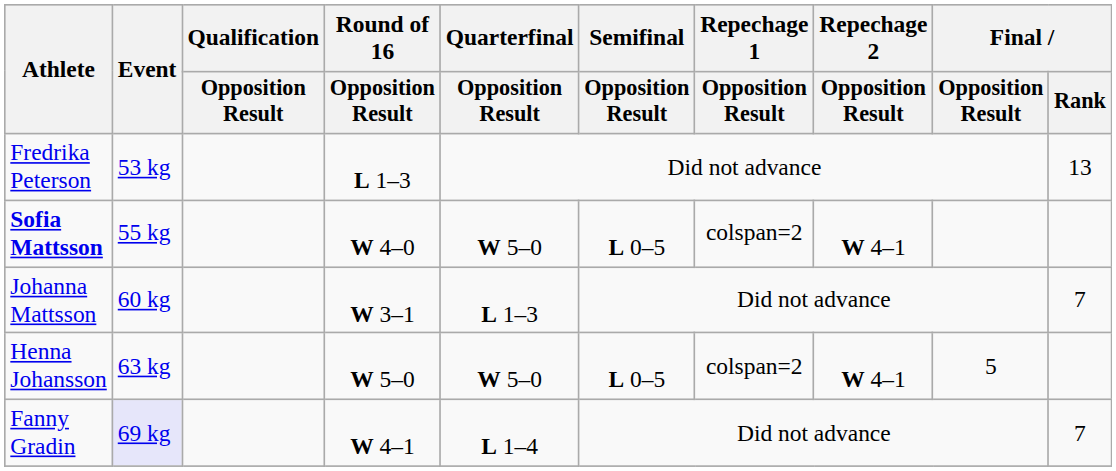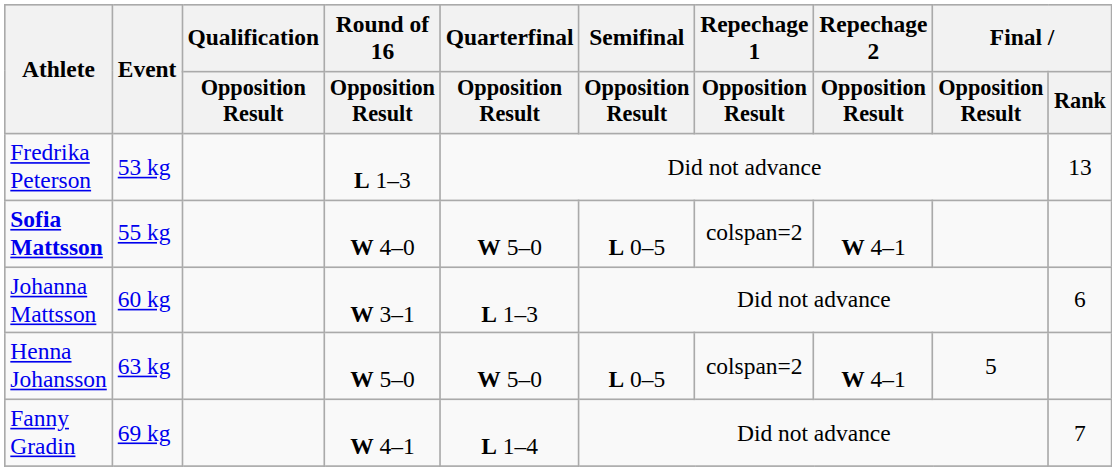(1080, 300) 7 -> (1080, 300) 6
(144, 432) lavender background -> (144, 432) no background
